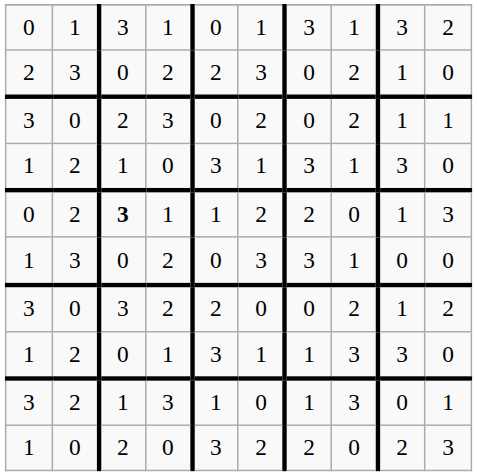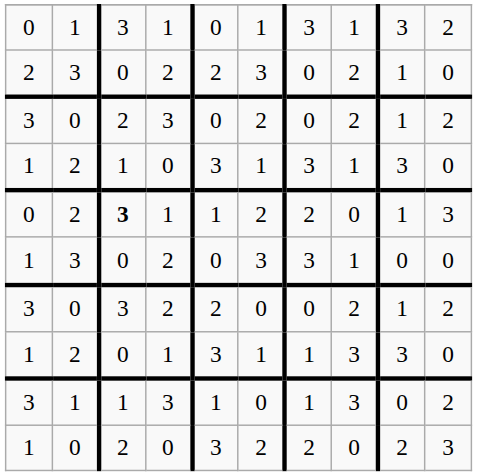(448, 120) 1 -> (448, 120) 2
(75, 402) 2 -> (75, 402) 1
(448, 402) 1 -> (448, 402) 2
